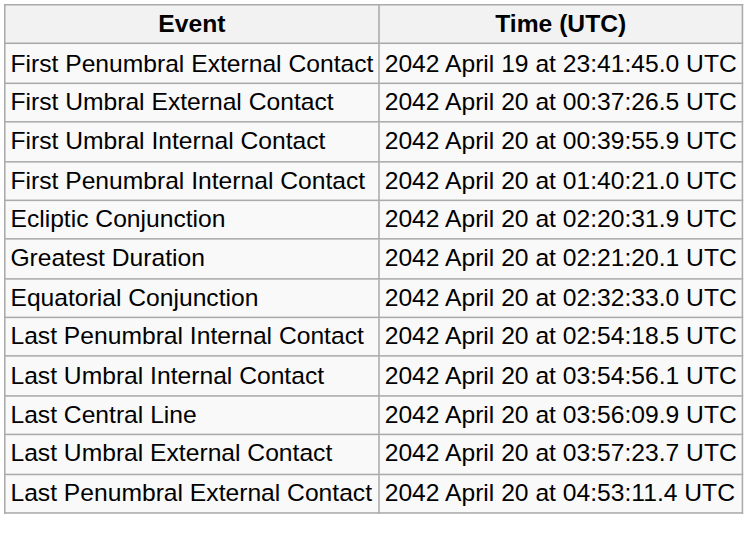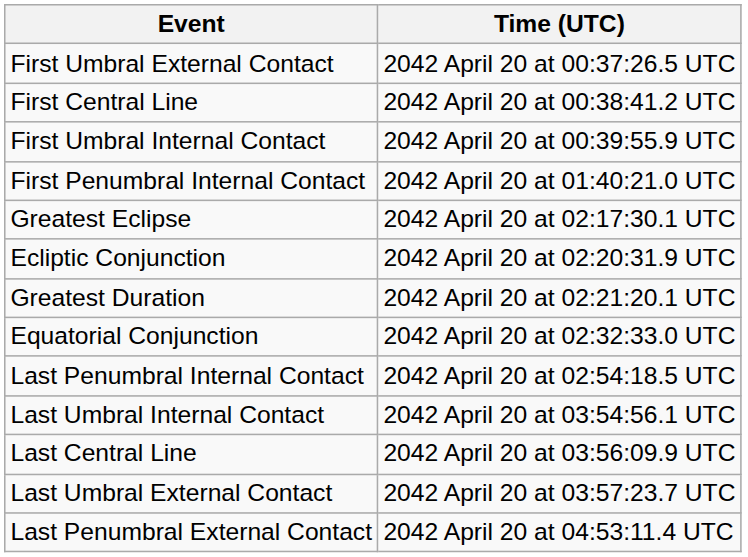- row: (192, 63)
+ row: (104, 102)
+ row: (101, 219)
